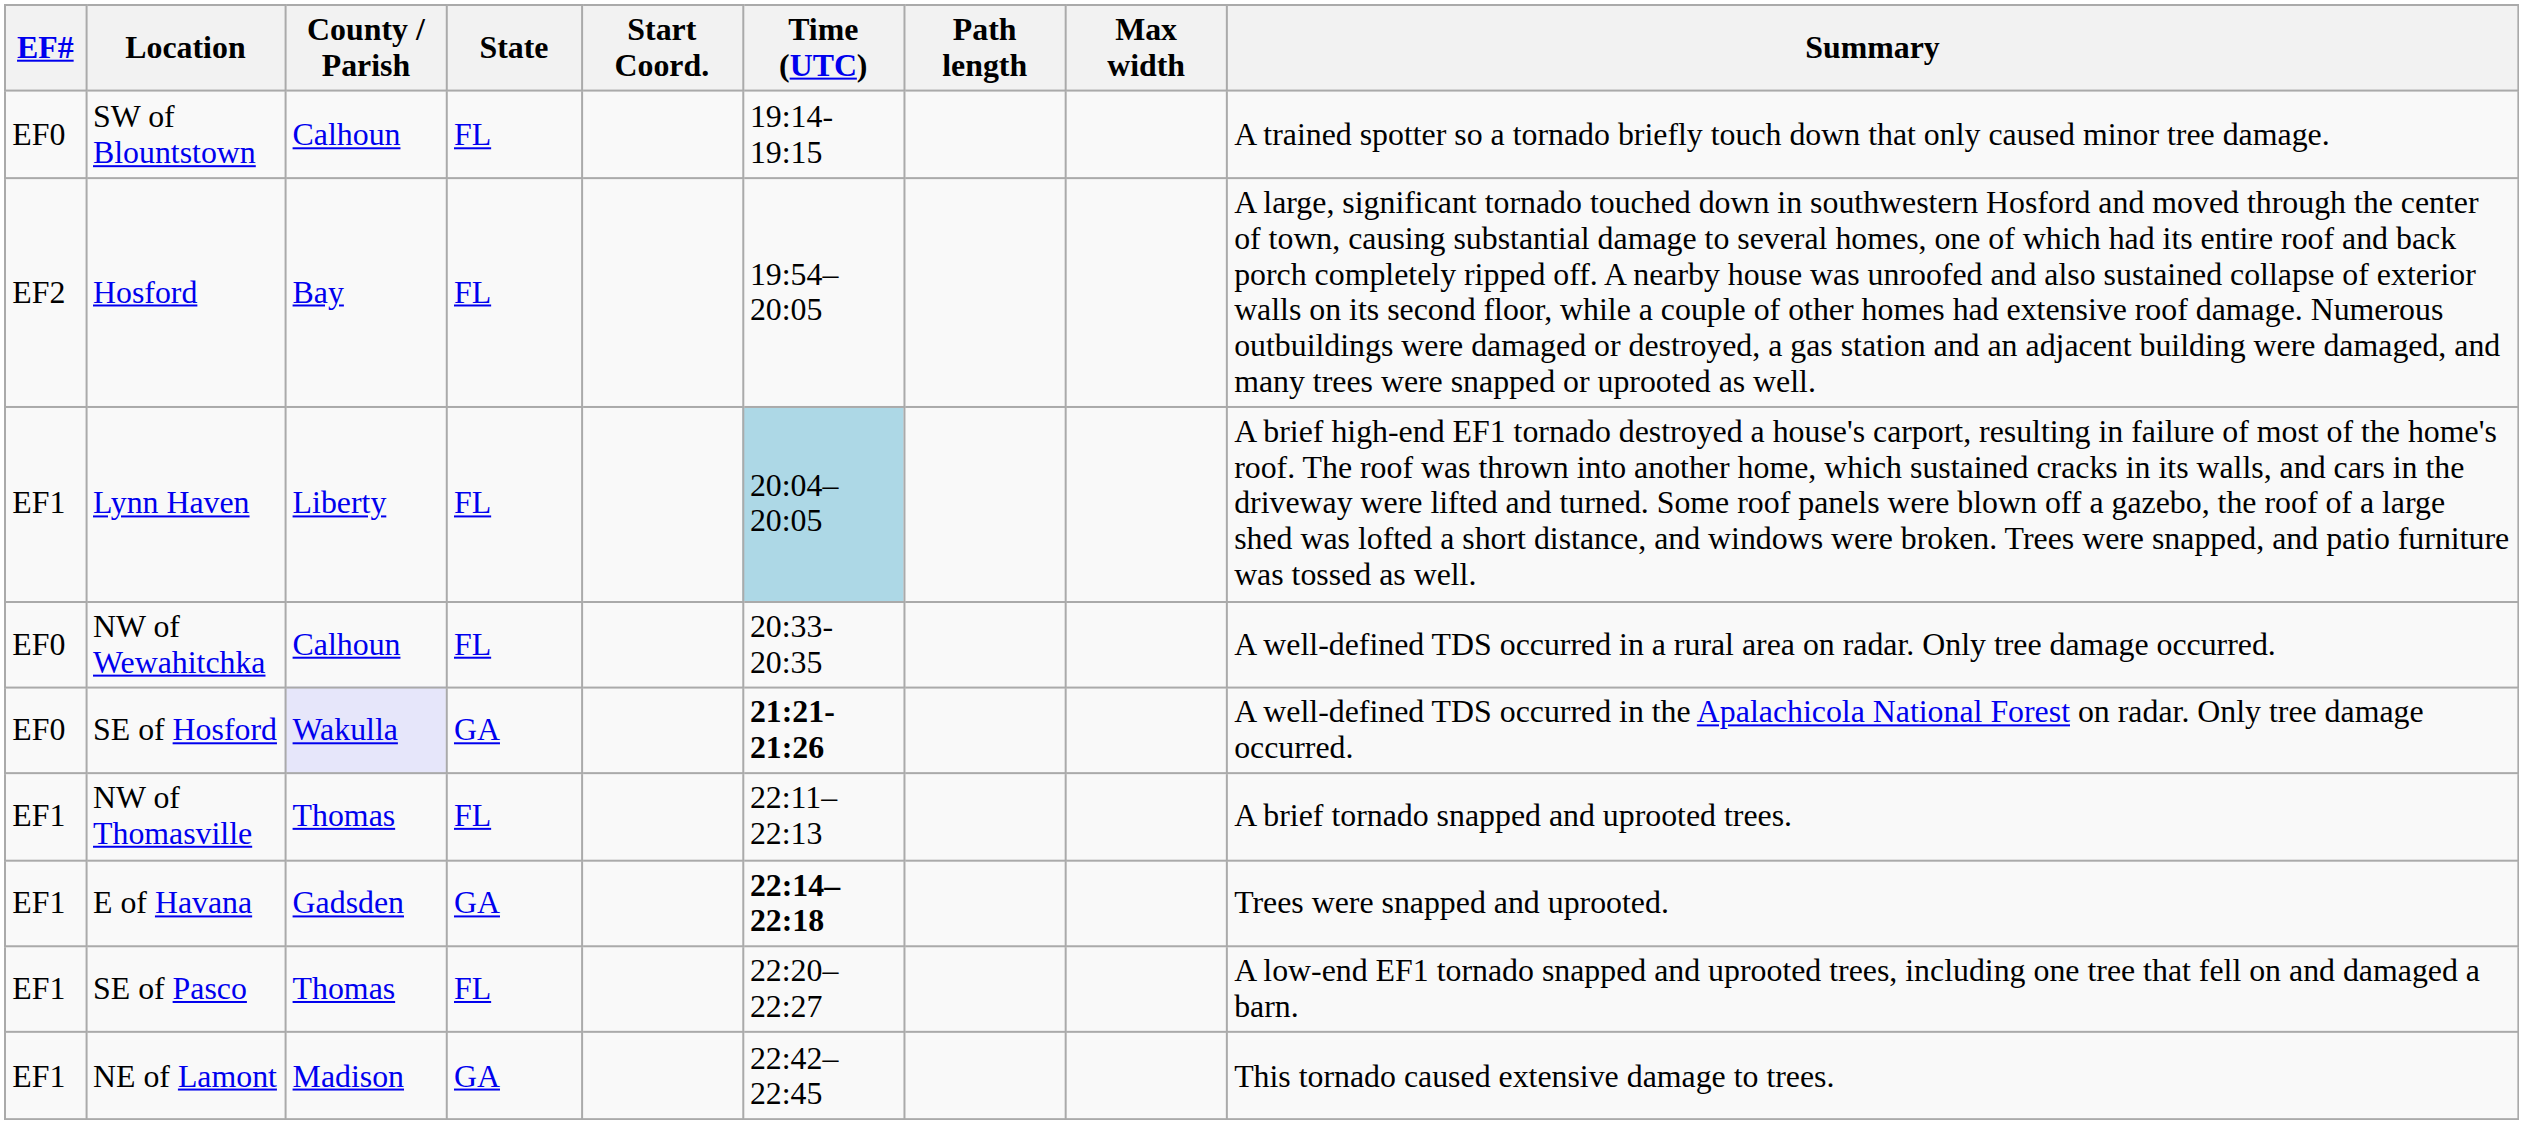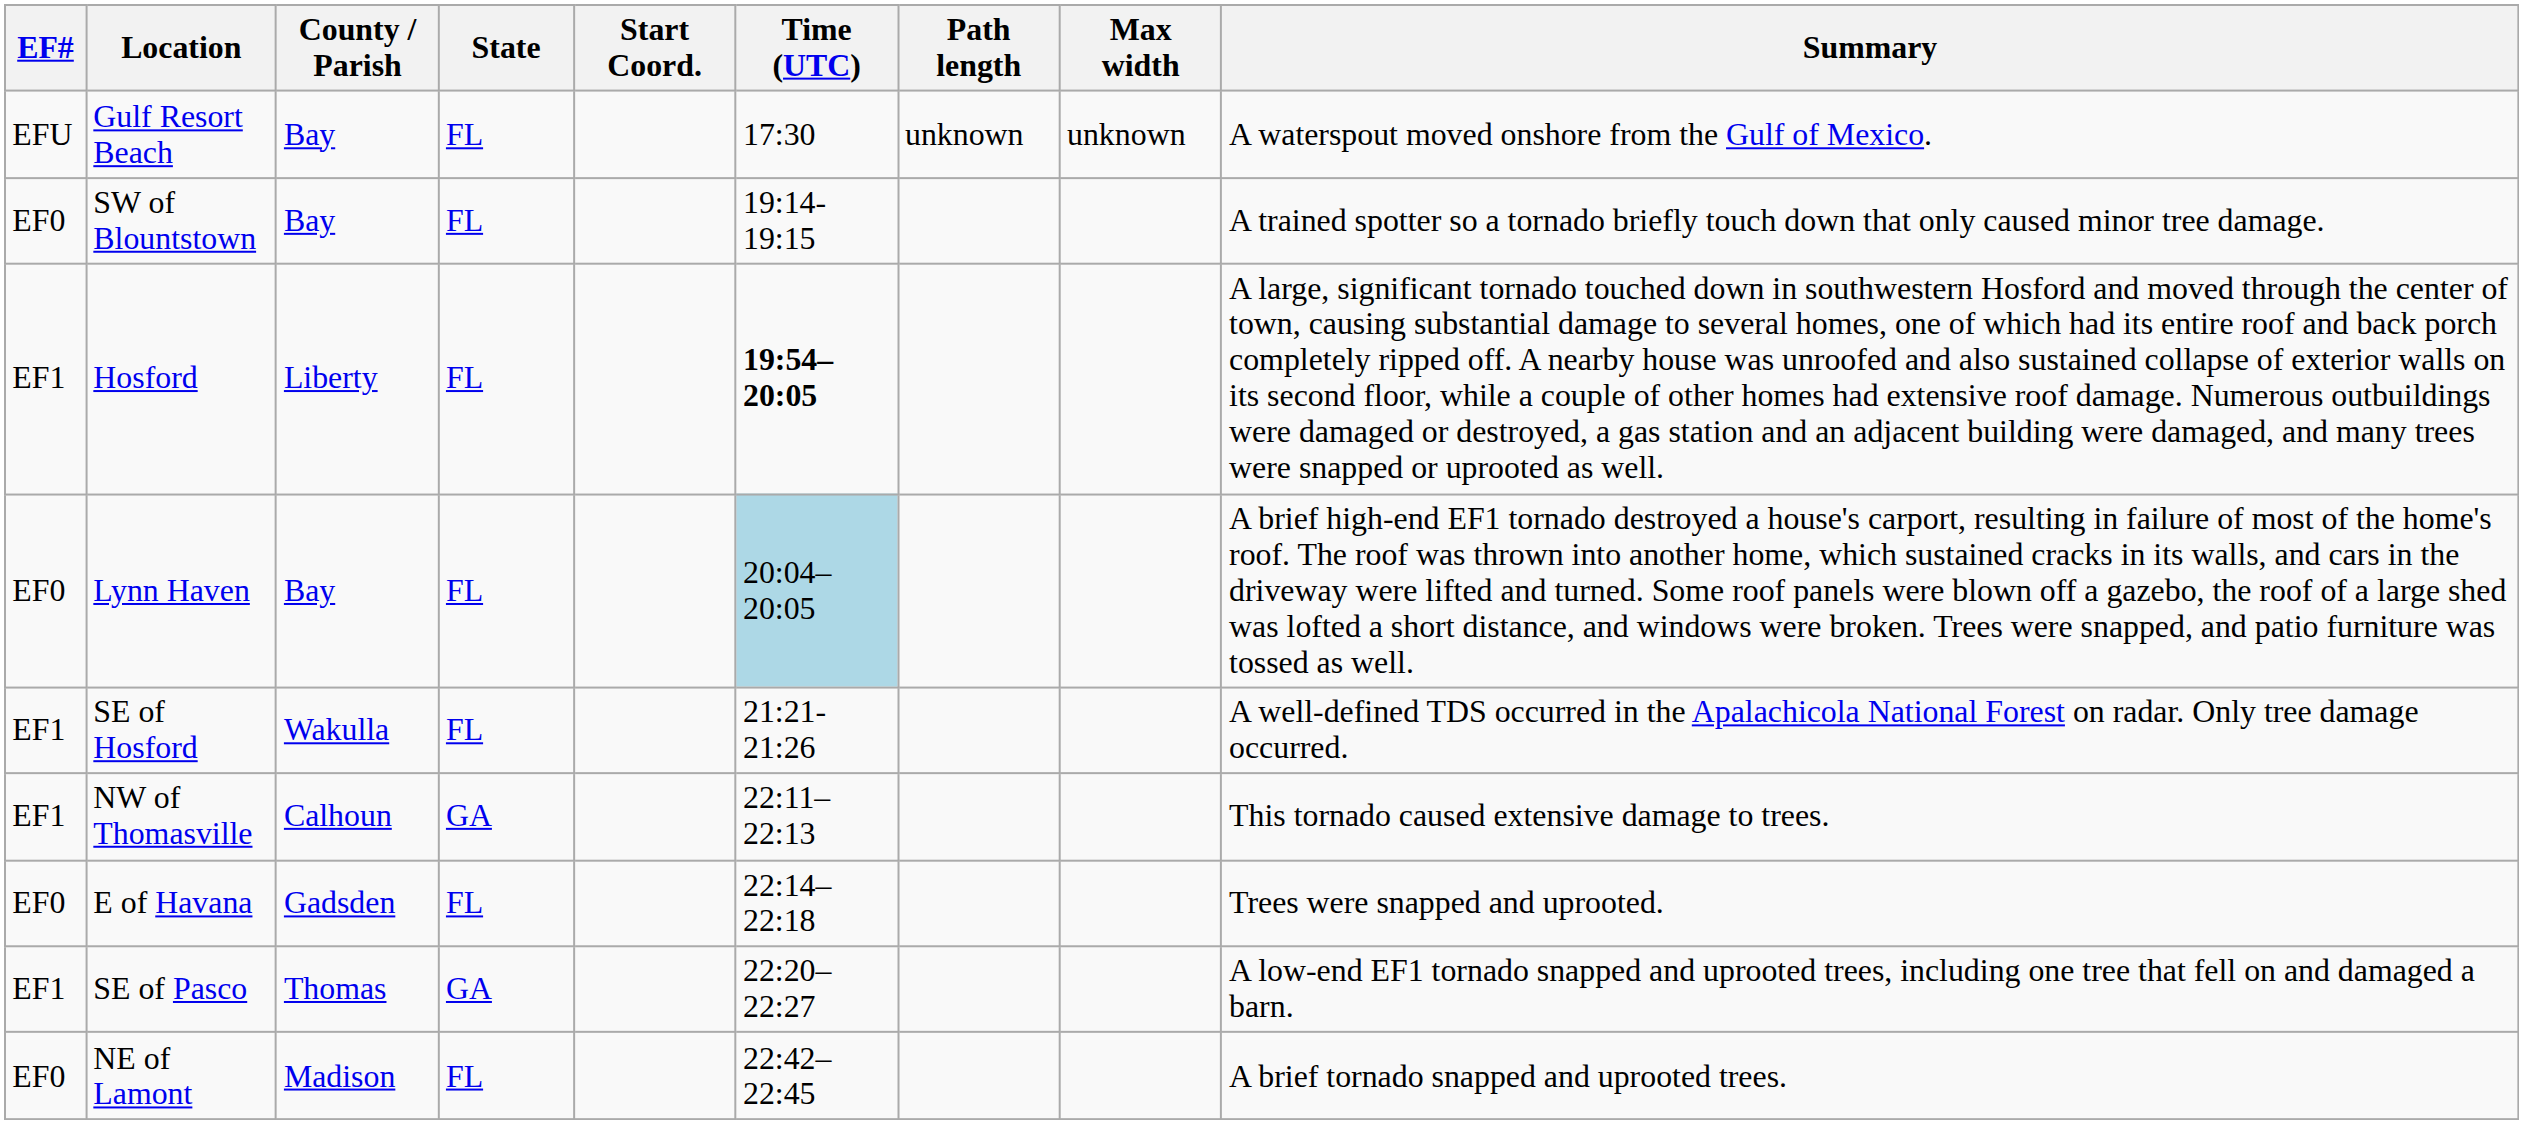+ row: (168, 133)
(347, 133) Calhoun -> (310, 220) Bay
(39, 291) EF2 -> (39, 378) EF1
(318, 291) Bay -> (331, 378) Liberty
(794, 291) normal -> (788, 378) bold
(39, 503) EF1 -> (39, 589) EF0
(339, 503) Liberty -> (310, 589) Bay
- row: (179, 643)
(39, 729) EF0 -> (39, 729) EF1
(345, 729) lavender background -> (337, 729) no background
(477, 729) GA -> (465, 729) FL
(792, 729) bold -> (785, 729) normal
(344, 816) Thomas -> (338, 816) Calhoun
(473, 816) FL -> (469, 816) GA
(1513, 816) A brief tornado snapped and uprooted trees. -> (1529, 816) This tornado caused extensive damage to trees.
(39, 902) EF1 -> (39, 902) EF0
(477, 902) GA -> (465, 902) FL
(795, 902) bold -> (787, 902) normal
(473, 988) FL -> (469, 988) GA
(39, 1075) EF1 -> (39, 1075) EF0
(477, 1075) GA -> (465, 1075) FL
(1534, 1075) This tornado caused extensive damage to trees. -> (1508, 1075) A brief tornado snapped and uprooted trees.
